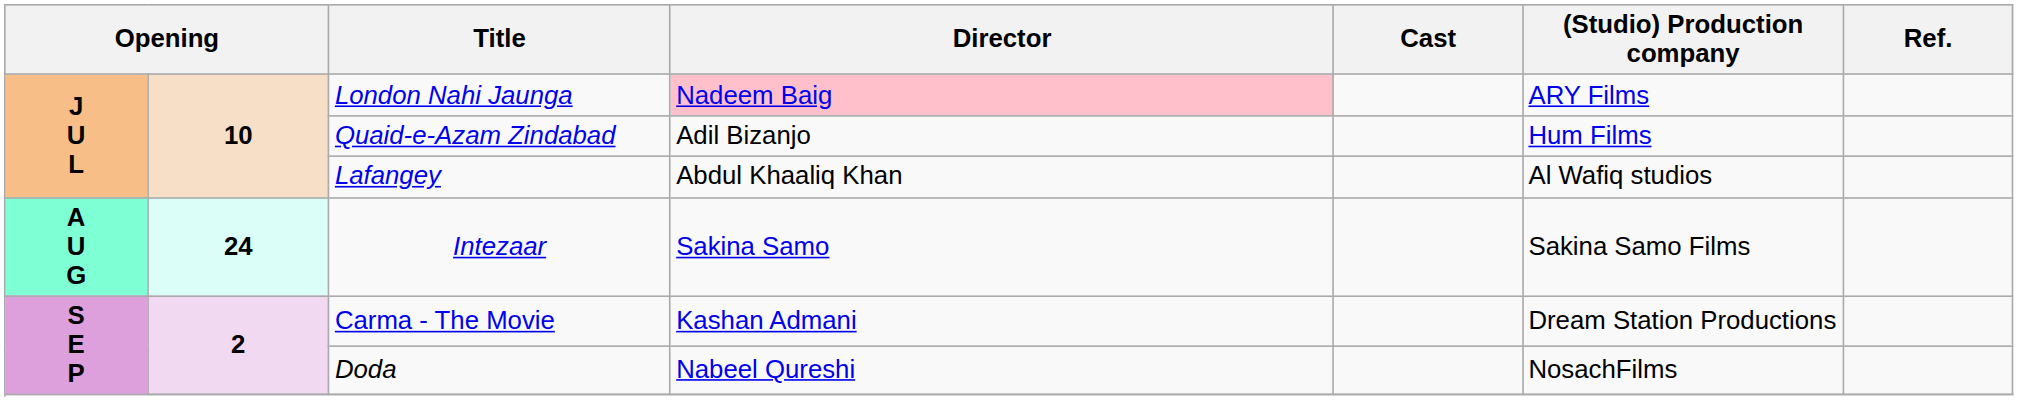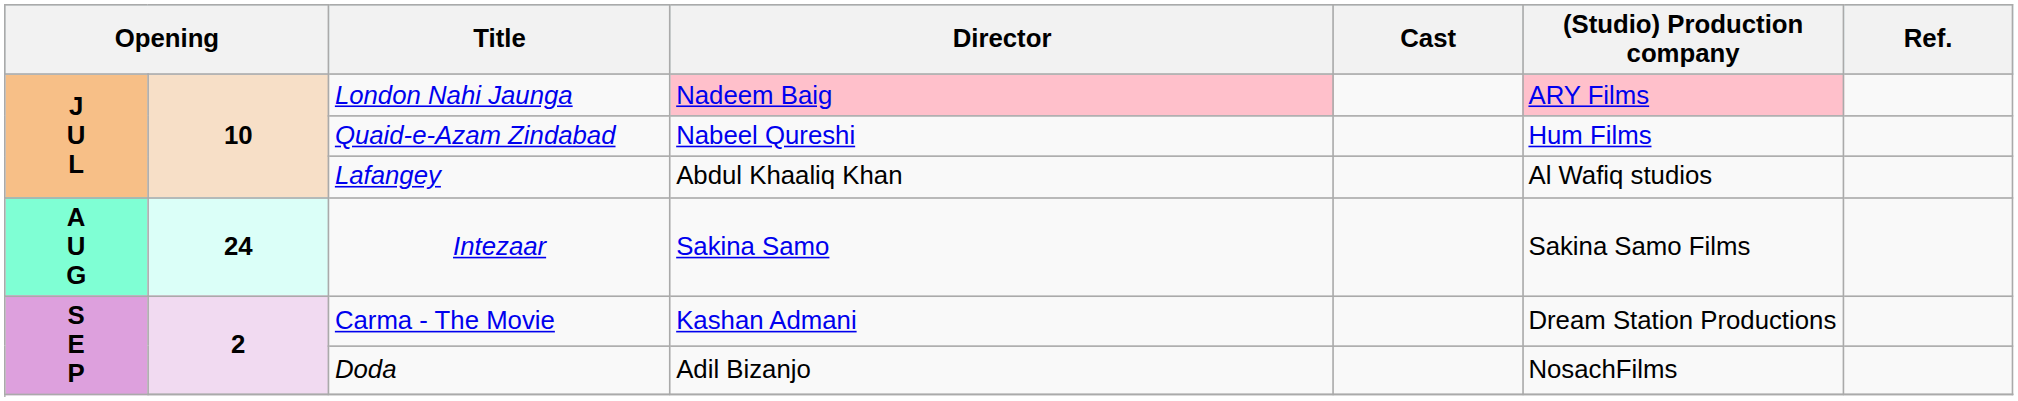(1589, 94) no background -> (1589, 94) pink background
(743, 135) Adil Bizanjo -> (766, 135) Nabeel Qureshi
(766, 369) Nabeel Qureshi -> (743, 369) Adil Bizanjo
